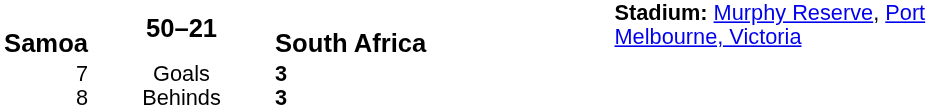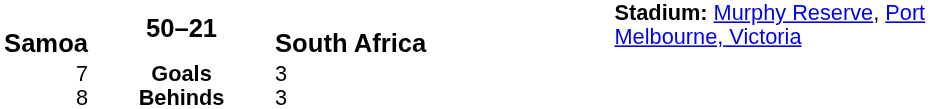(182, 85) normal -> (182, 85) bold
(281, 85) bold -> (281, 85) normal
